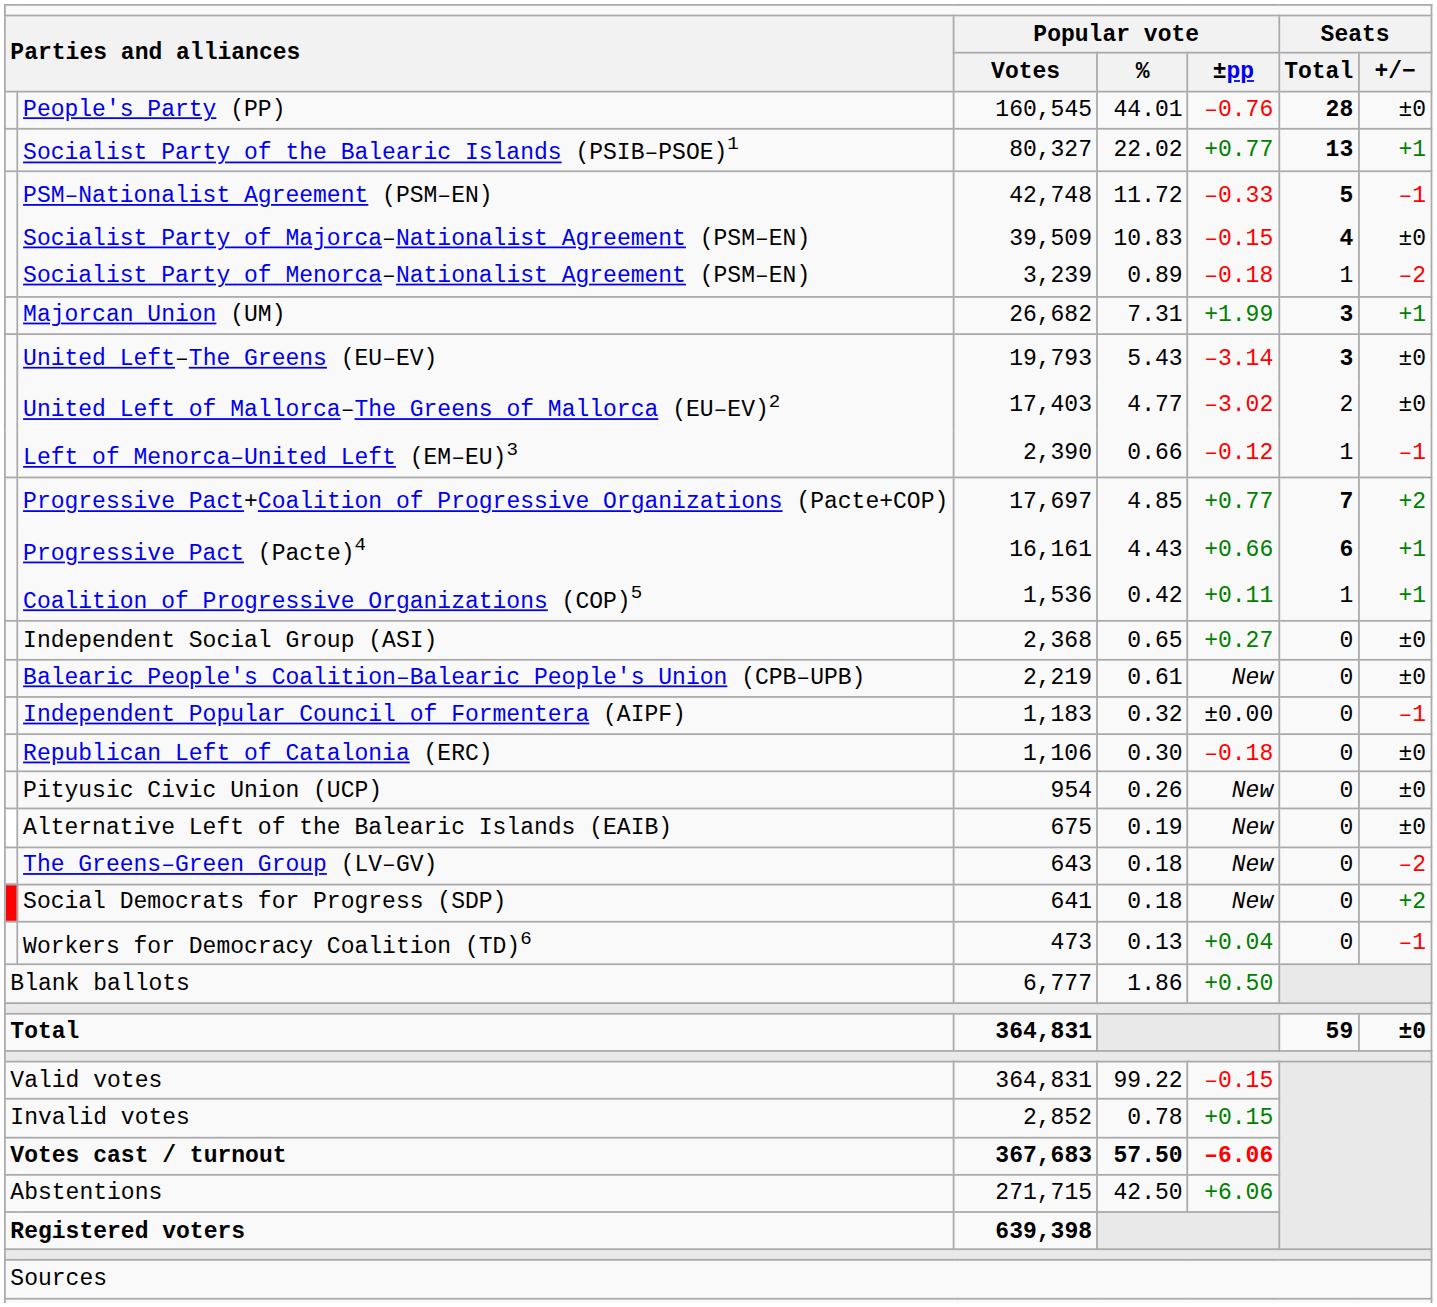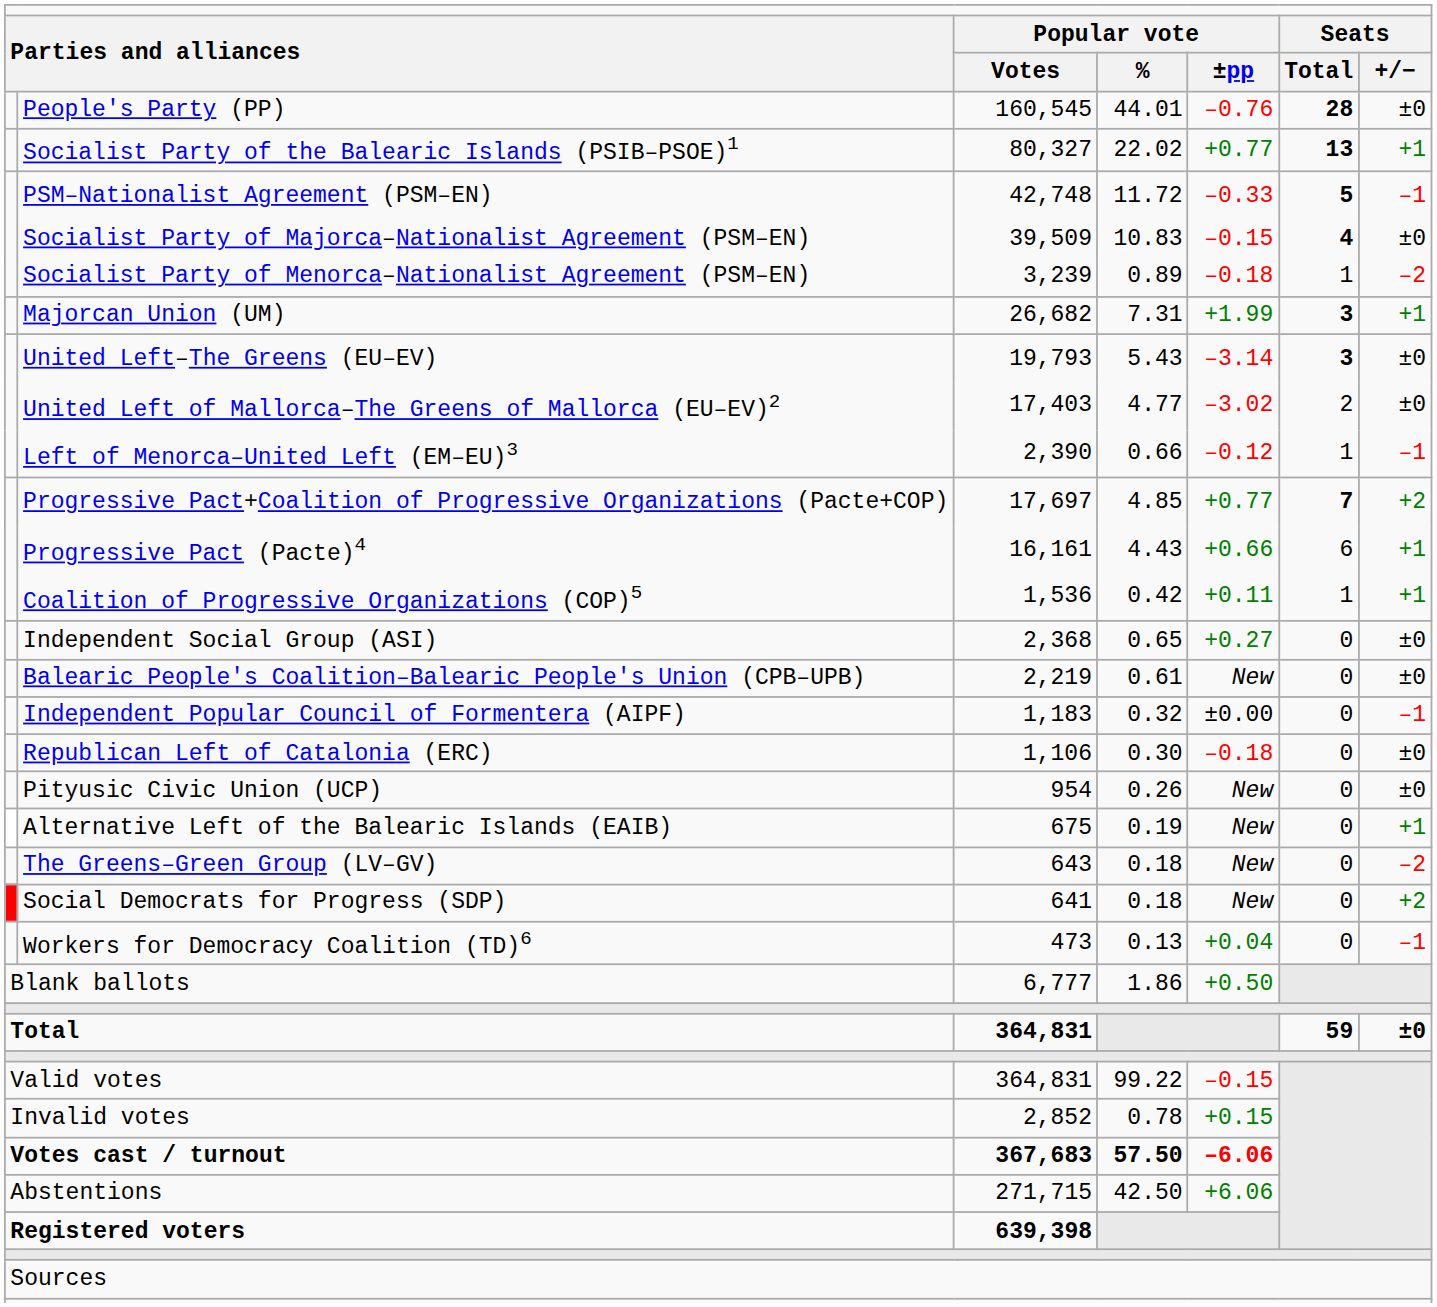(1346, 549) bold -> (1346, 549) normal
(1412, 828) ±0 -> (1412, 828) +1
